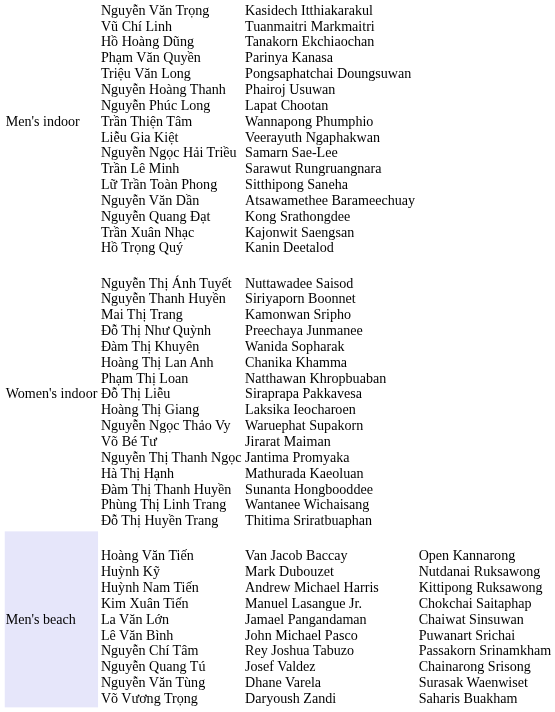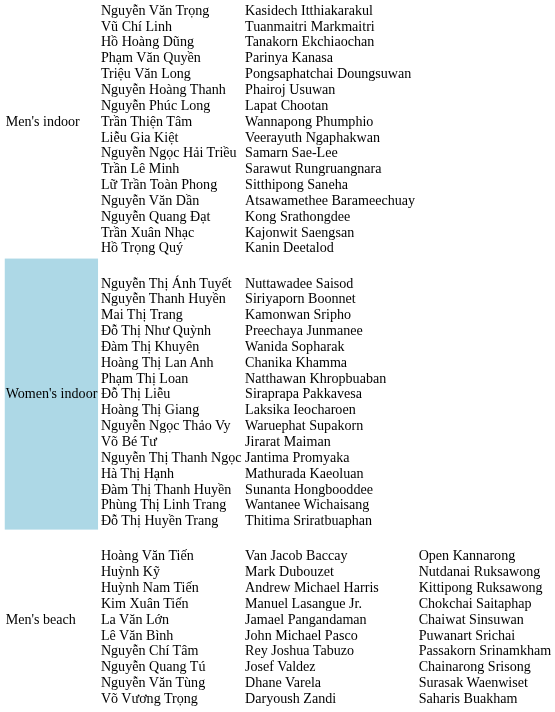(52, 394) no background -> (52, 394) lightblue background
(41, 619) lavender background -> (41, 619) no background
